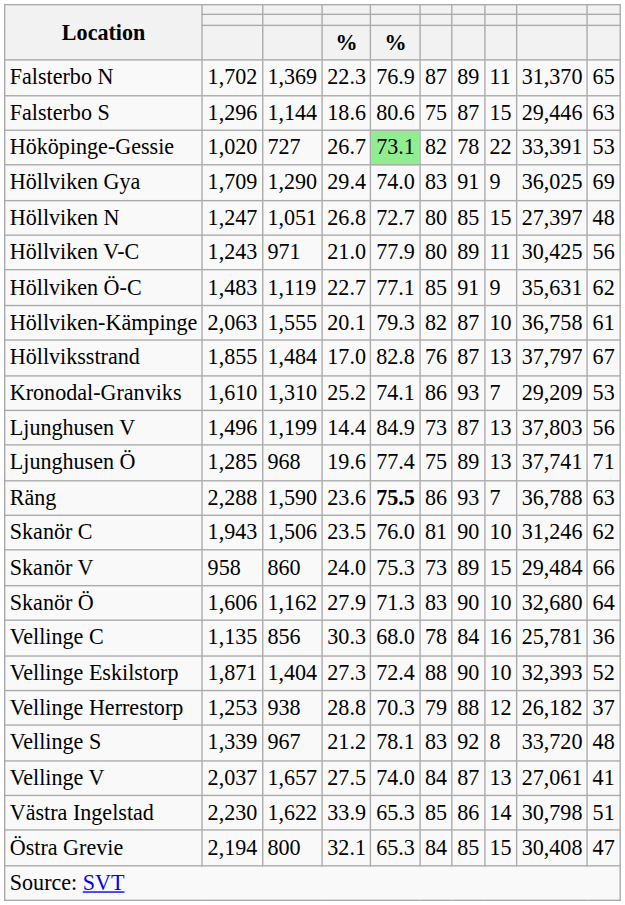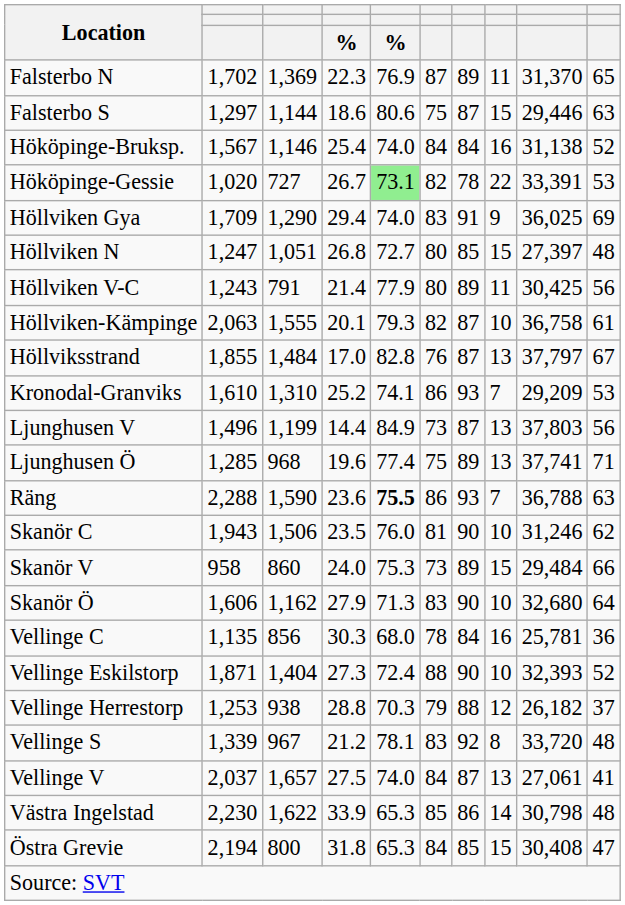(232, 112) 1,296 -> (232, 112) 1,297
+ row: (97, 147)
(284, 252) 971 -> (284, 287) 791
(347, 252) 21.0 -> (347, 287) 21.4
- row: (76, 287)
(604, 812) 51 -> (604, 812) 48
(347, 847) 32.1 -> (347, 847) 31.8
